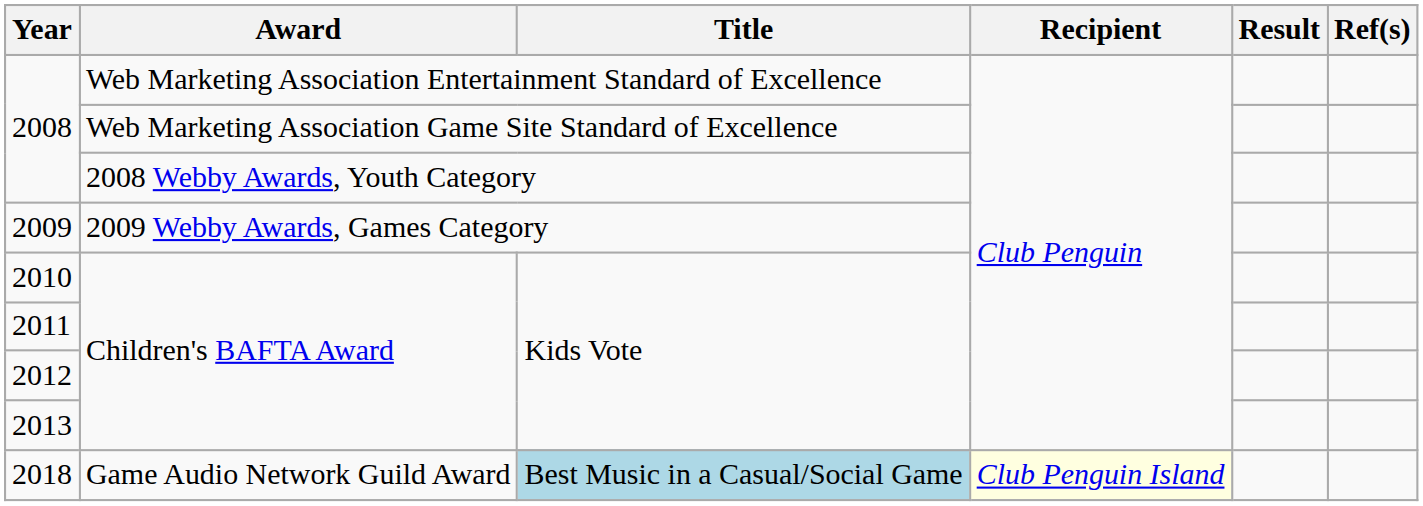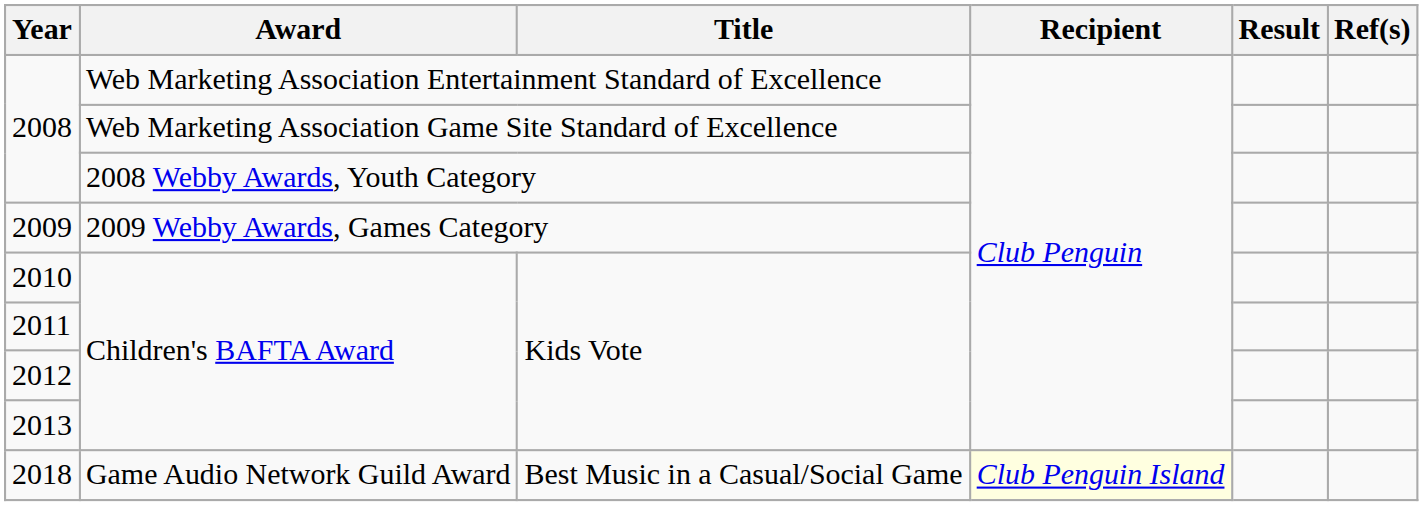(744, 474) lightblue background -> (744, 474) no background
